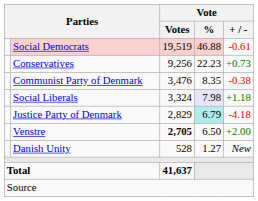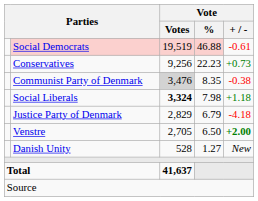(180, 81) no background -> (180, 81) lightgrey background
(180, 98) normal -> (180, 98) bold
(212, 98) lavender background -> (212, 98) no background
(212, 115) paleturquoise background -> (212, 115) no background
(180, 132) bold -> (180, 132) normal
(238, 132) normal -> (238, 132) bold
